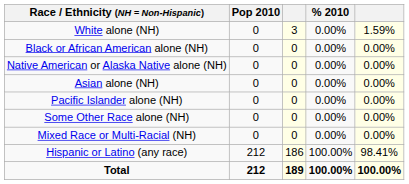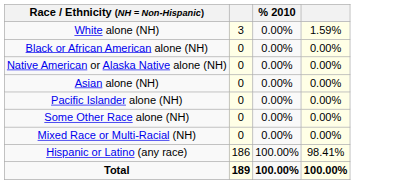- column: (256, 13)
